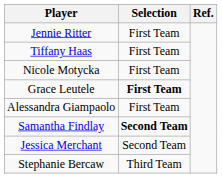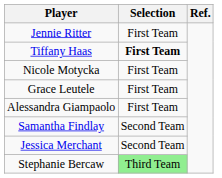(154, 51) normal -> (153, 51) bold
(154, 88) bold -> (153, 88) normal
(154, 126) bold -> (153, 126) normal
(154, 164) no background -> (153, 164) lightgreen background
